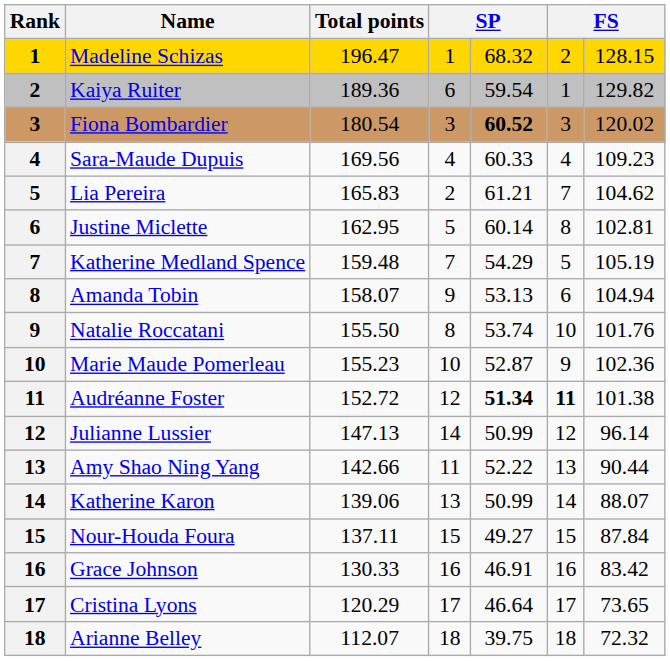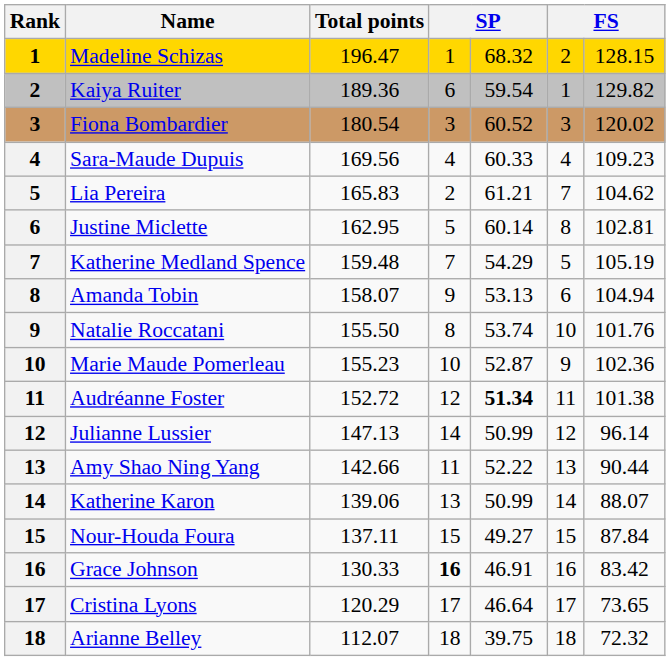(509, 124) bold -> (509, 124) normal
(566, 398) bold -> (566, 398) normal
(450, 569) normal -> (450, 569) bold
